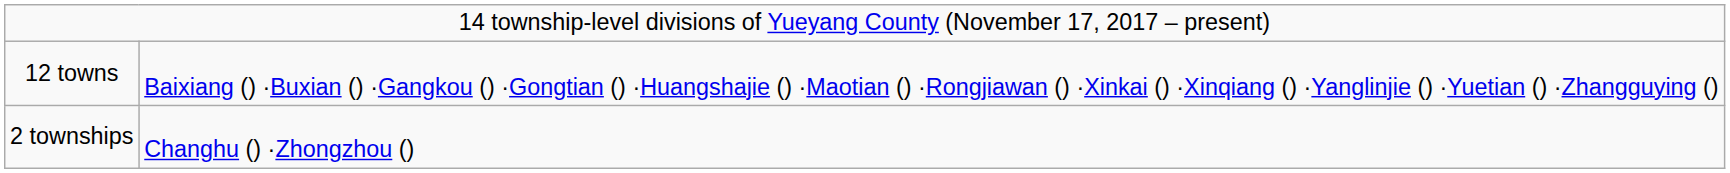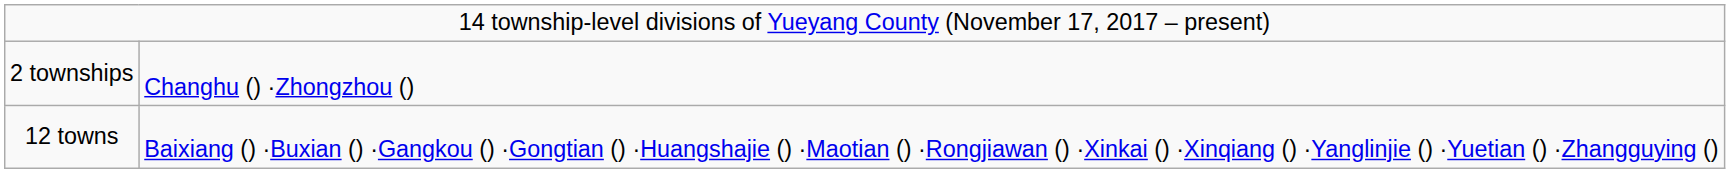rows swapped: (72, 73) <-> (72, 136)
